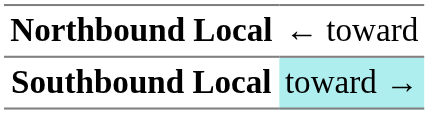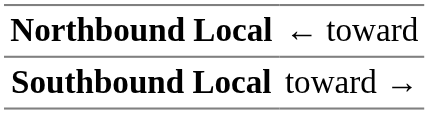(352, 82) paleturquoise background -> (352, 82) no background
